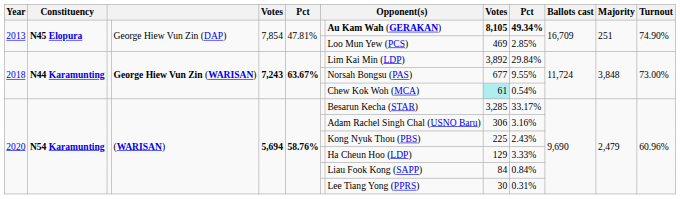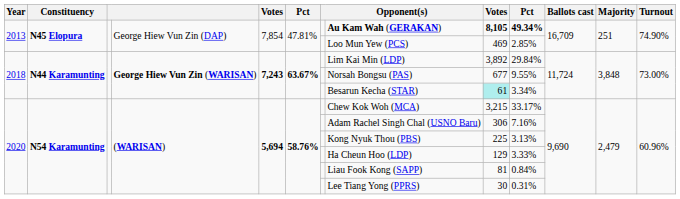(373, 91) Chew Kok Woh (MCA) -> (373, 91) Besarun Kecha (STAR)
(524, 91) 0.54% -> (524, 91) 3.34%
(373, 107) Besarun Kecha (STAR) -> (373, 107) Chew Kok Woh (MCA)
(496, 107) 3,285 -> (496, 107) 3,215
(524, 122) 3.16% -> (524, 122) 7.16%
(524, 138) 2.43% -> (524, 138) 3.13%
(502, 170) 84 -> (502, 170) 81
